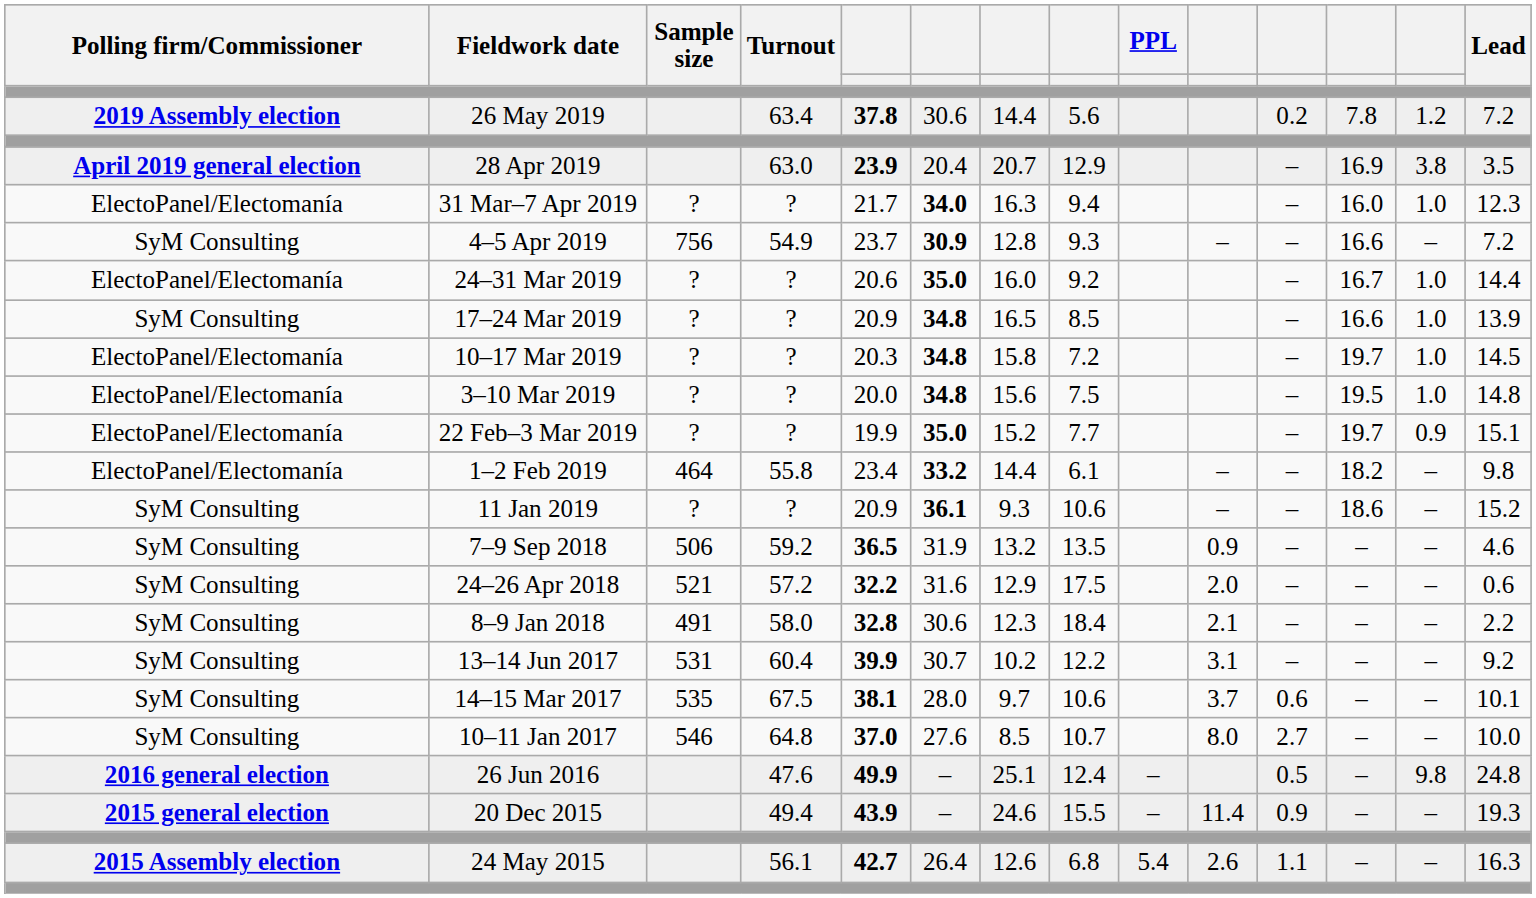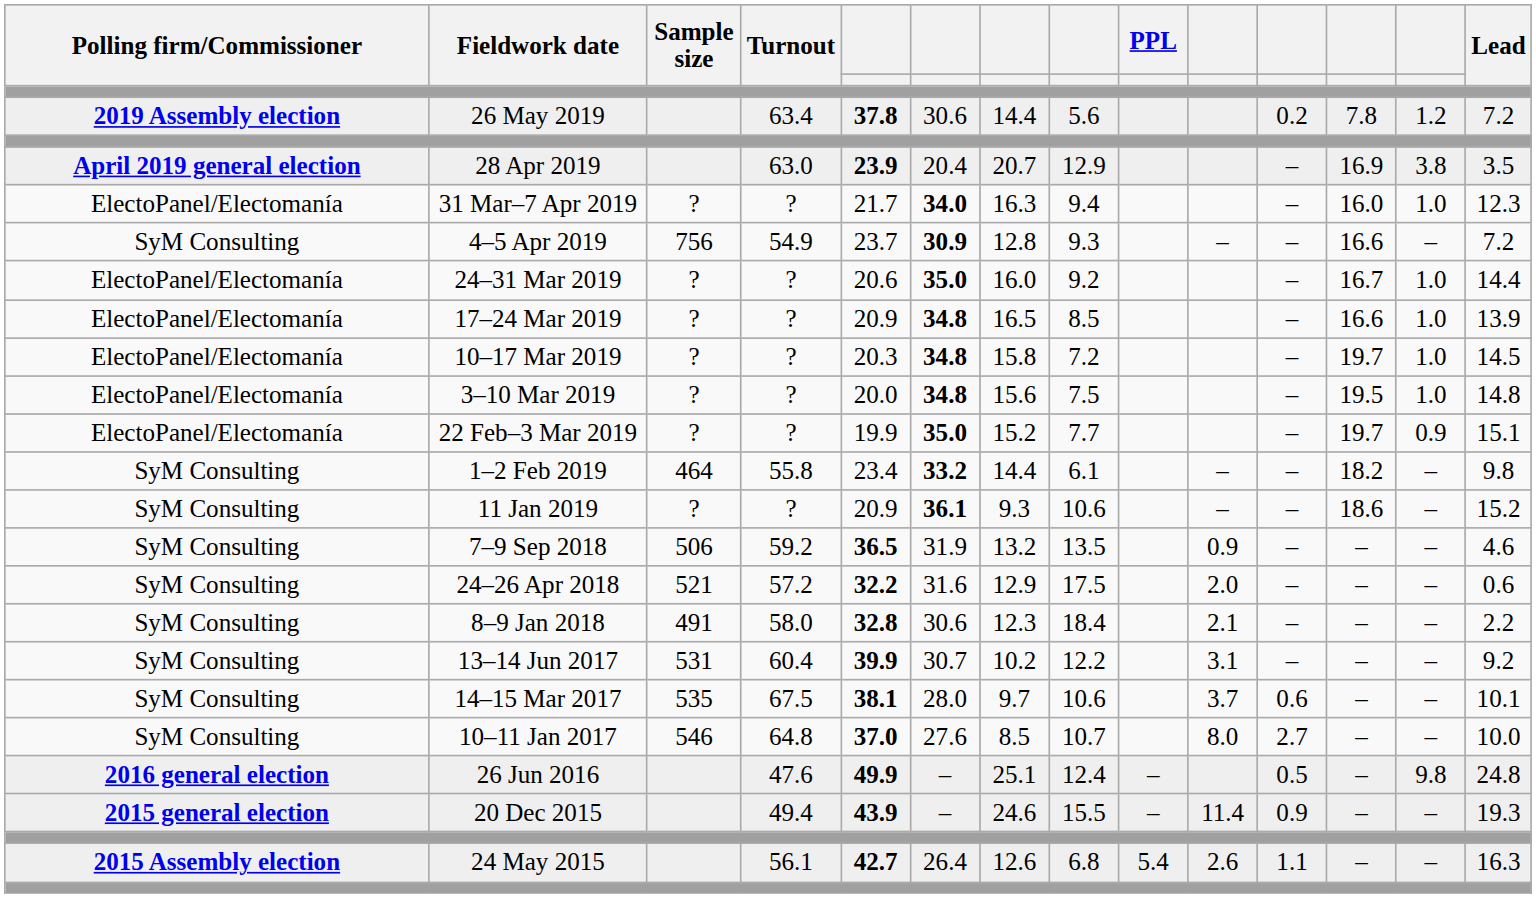(217, 318) SyM Consulting -> (217, 318) ElectoPanel/Electomanía
(217, 470) ElectoPanel/Electomanía -> (217, 470) SyM Consulting
